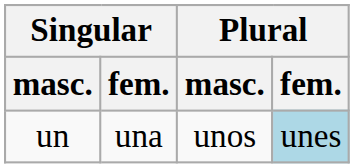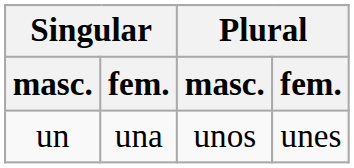(311, 135) lightblue background -> (311, 135) no background
